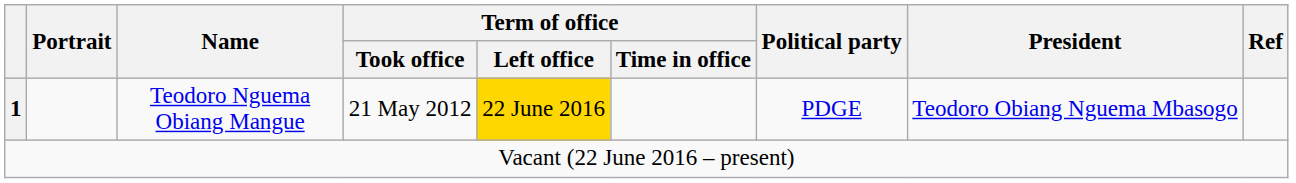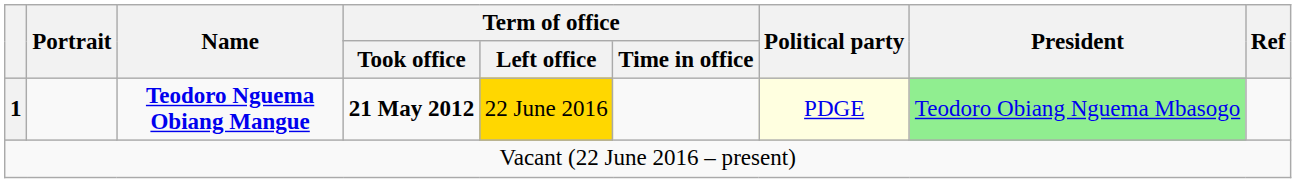(230, 108) normal -> (230, 108) bold
(410, 108) normal -> (411, 108) bold
(832, 108) no background -> (834, 108) lightyellow background
(1075, 108) no background -> (1078, 108) lightgreen background
